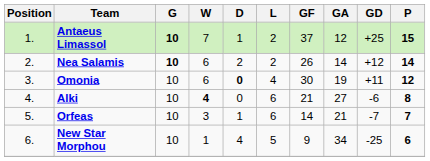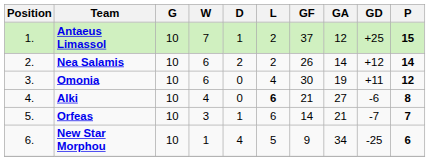(172, 37) bold -> (172, 37) normal
(172, 62) bold -> (172, 62) normal
(240, 80) bold -> (240, 80) normal
(206, 98) bold -> (206, 98) normal
(273, 98) normal -> (273, 98) bold
